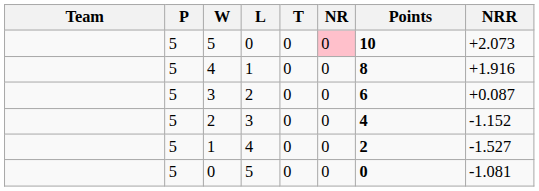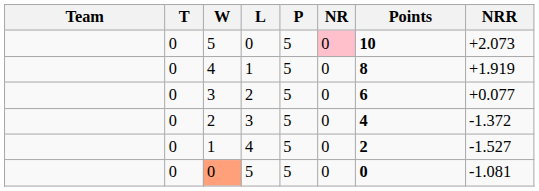columns swapped: (184, 17) <-> (298, 17)
(492, 69) +1.916 -> (492, 69) +1.919
(492, 95) +0.087 -> (492, 95) +0.077
(490, 120) -1.152 -> (490, 120) -1.372
(211, 172) no background -> (211, 172) lightsalmon background
